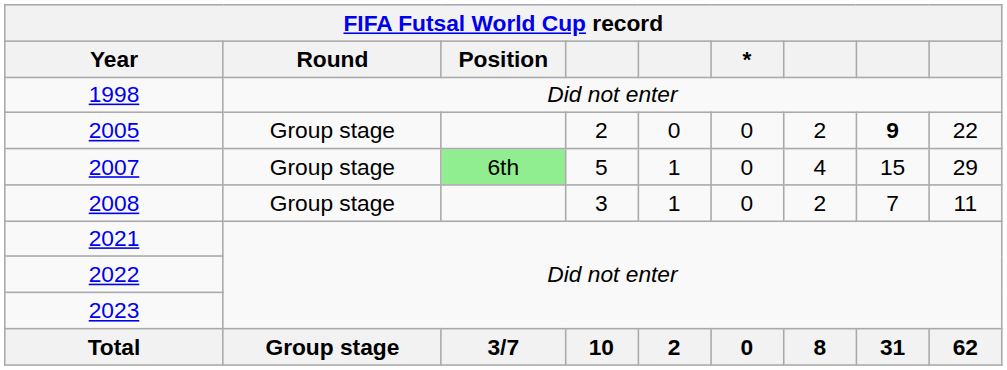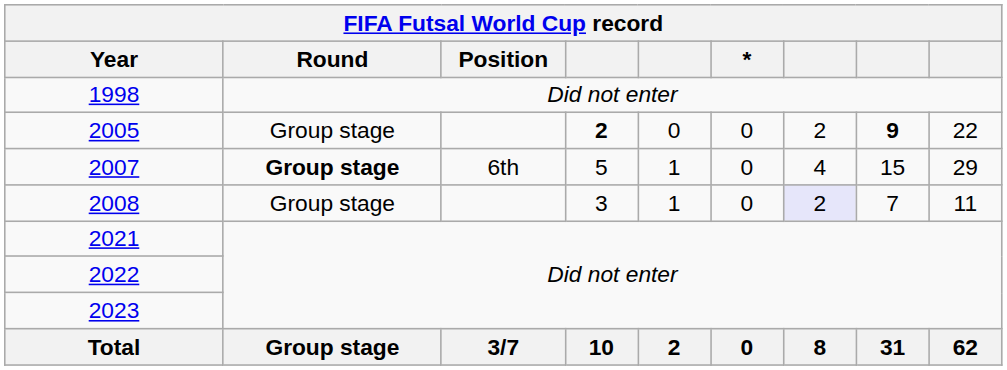(601, 131) normal -> (601, 131) bold
(332, 167) normal -> (332, 167) bold
(503, 167) lightgreen background -> (503, 167) no background
(820, 203) no background -> (820, 203) lavender background
